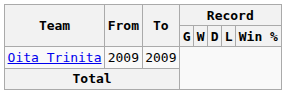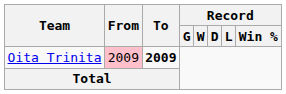(123, 57) no background -> (123, 57) pink background
(161, 57) normal -> (161, 57) bold
